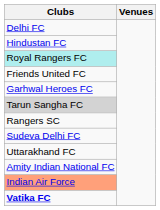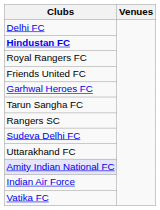(36, 43) normal -> (38, 43) bold
(47, 58) paleturquoise background -> (47, 58) no background
(45, 105) lightgrey background -> (45, 105) no background
(61, 167) no background -> (61, 167) lavender background
(41, 182) lightsalmon background -> (41, 182) no background
(29, 197) bold -> (28, 197) normal
